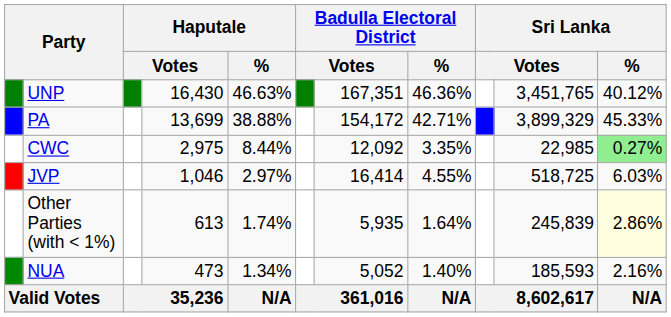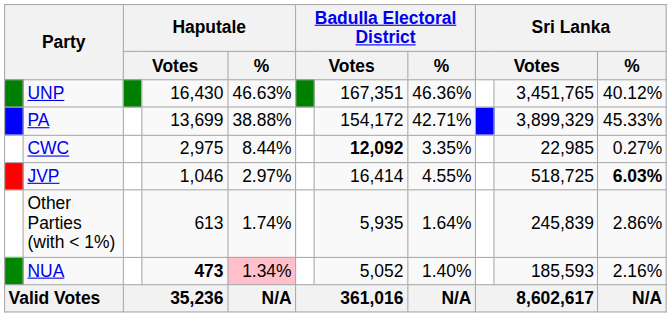(377, 148) normal -> (377, 148) bold
(637, 148) lightgreen background -> (637, 148) no background
(637, 176) normal -> (637, 176) bold
(637, 223) lightyellow background -> (637, 223) no background
(209, 270) normal -> (209, 270) bold
(267, 270) no background -> (267, 270) pink background
